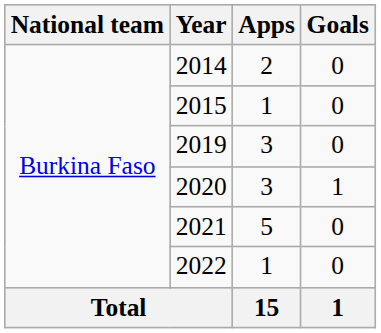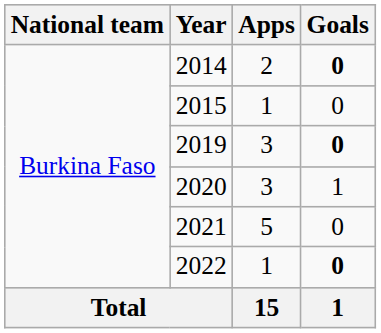(338, 65) normal -> (338, 65) bold
(338, 145) normal -> (338, 145) bold
(338, 266) normal -> (338, 266) bold
